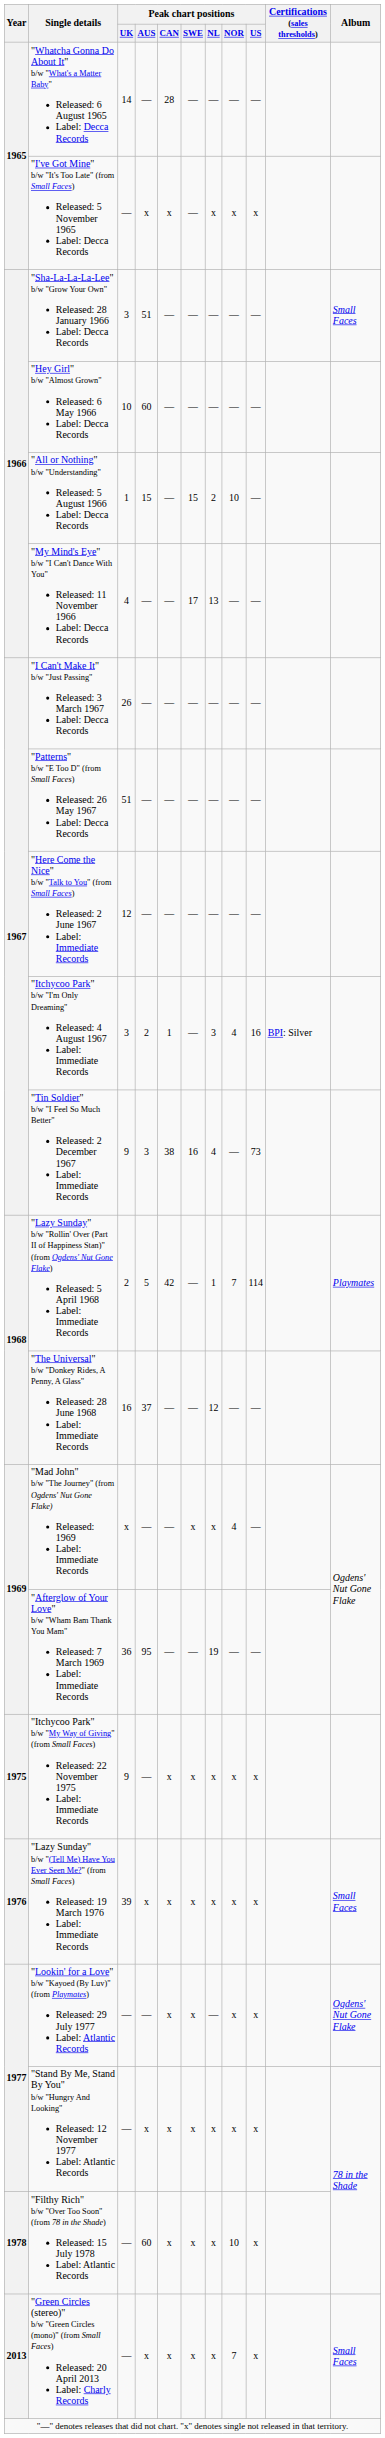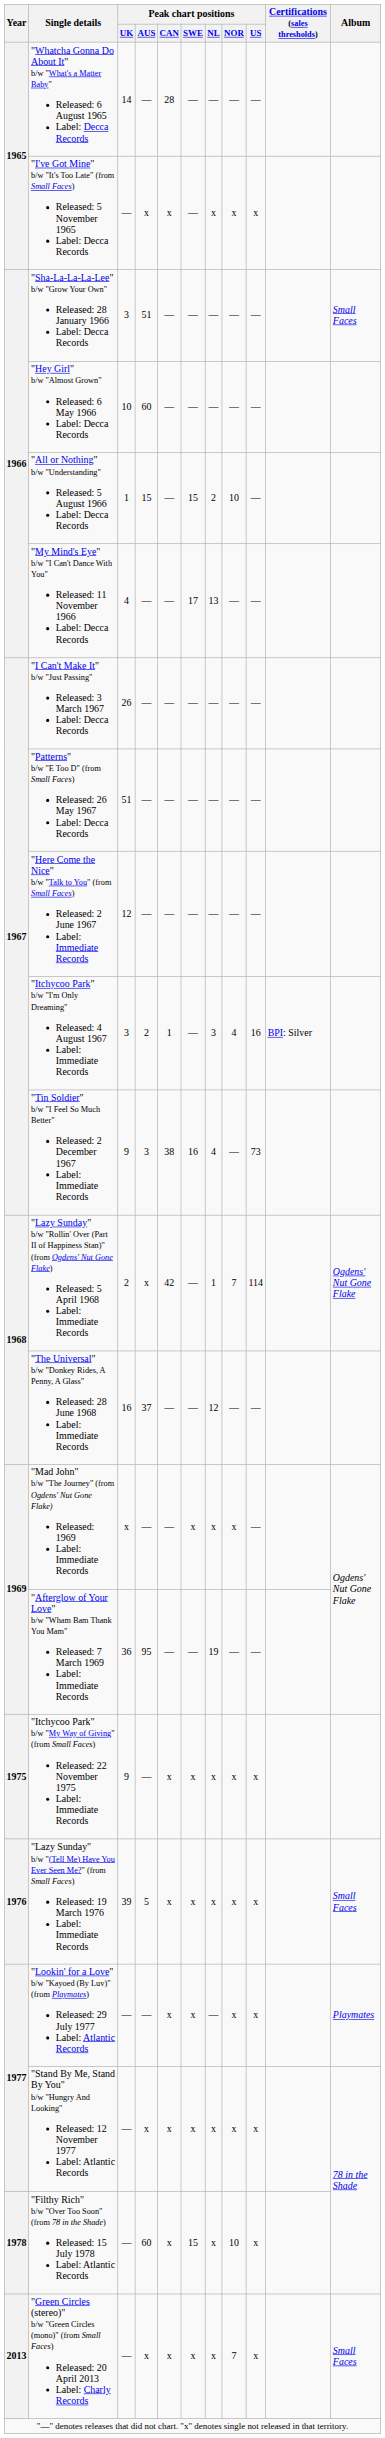(146, 1283) 5 -> (146, 1283) x
(354, 1283) Playmates -> (352, 1283) Ogdens' Nut Gone Flake
(234, 1527) 4 -> (234, 1527) x
(146, 1901) x -> (146, 1901) 5
(352, 2015) Ogdens' Nut Gone Flake -> (354, 2015) Playmates
(193, 2242) x -> (193, 2242) 15
